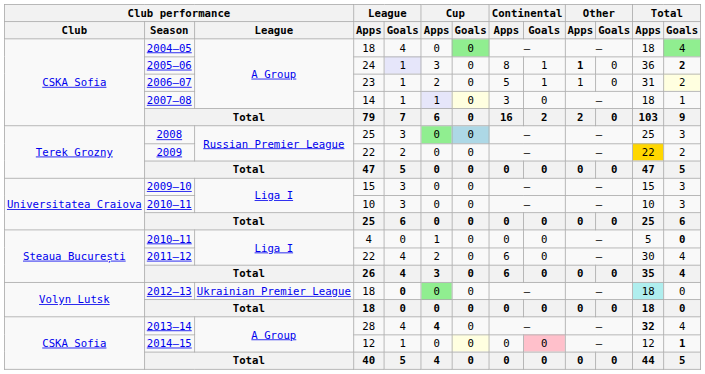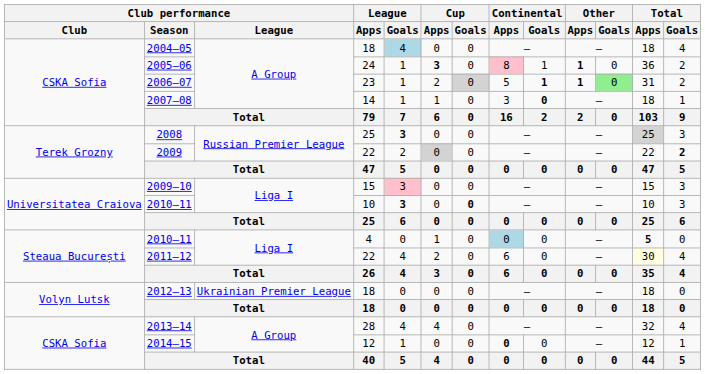(403, 48) no background -> (403, 48) lightblue background
(471, 48) lightgreen background -> (471, 48) no background
(682, 48) lightgreen background -> (682, 48) no background
(403, 65) lavender background -> (403, 65) no background
(437, 65) normal -> (437, 65) bold
(506, 65) no background -> (506, 65) pink background
(682, 65) bold -> (682, 65) normal
(471, 83) no background -> (471, 83) lightgrey background
(544, 83) normal -> (544, 83) bold
(580, 83) normal -> (580, 83) bold
(614, 83) no background -> (614, 83) lightgreen background
(682, 83) lightyellow background -> (682, 83) no background
(437, 100) lavender background -> (437, 100) no background
(471, 100) lightyellow background -> (471, 100) no background
(544, 100) normal -> (544, 100) bold
(403, 135) normal -> (403, 135) bold
(437, 135) lightgreen background -> (437, 135) no background
(471, 135) lightblue background -> (471, 135) no background
(648, 135) no background -> (648, 135) lightgrey background
(437, 152) no background -> (437, 152) lightgrey background
(648, 152) gold background -> (648, 152) no background
(682, 152) normal -> (682, 152) bold
(403, 187) no background -> (403, 187) pink background
(403, 204) normal -> (403, 204) bold
(471, 204) normal -> (471, 204) bold
(506, 239) no background -> (506, 239) lightblue background
(648, 239) normal -> (648, 239) bold
(682, 239) bold -> (682, 239) normal
(648, 256) no background -> (648, 256) lightyellow background
(403, 291) bold -> (403, 291) normal
(437, 291) lightgreen background -> (437, 291) no background
(648, 291) paleturquoise background -> (648, 291) no background
(437, 326) bold -> (437, 326) normal
(648, 326) bold -> (648, 326) normal
(471, 343) lightyellow background -> (471, 343) no background
(506, 343) normal -> (506, 343) bold
(544, 343) pink background -> (544, 343) no background
(682, 343) bold -> (682, 343) normal
